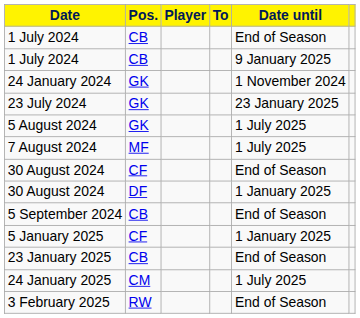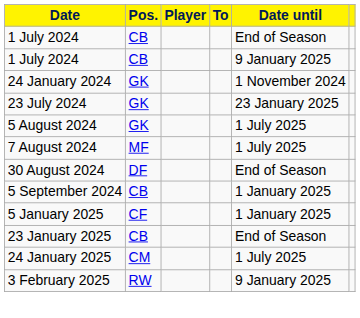- row: (56, 170)
(283, 192) 1 January 2025 -> (281, 170) End of Season
(281, 214) End of Season -> (283, 192) 1 January 2025
(281, 302) End of Season -> (283, 280) 9 January 2025
